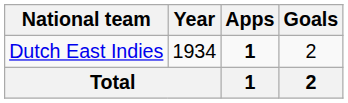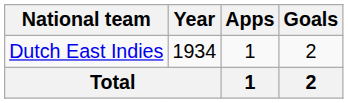(250, 51) bold -> (250, 51) normal
